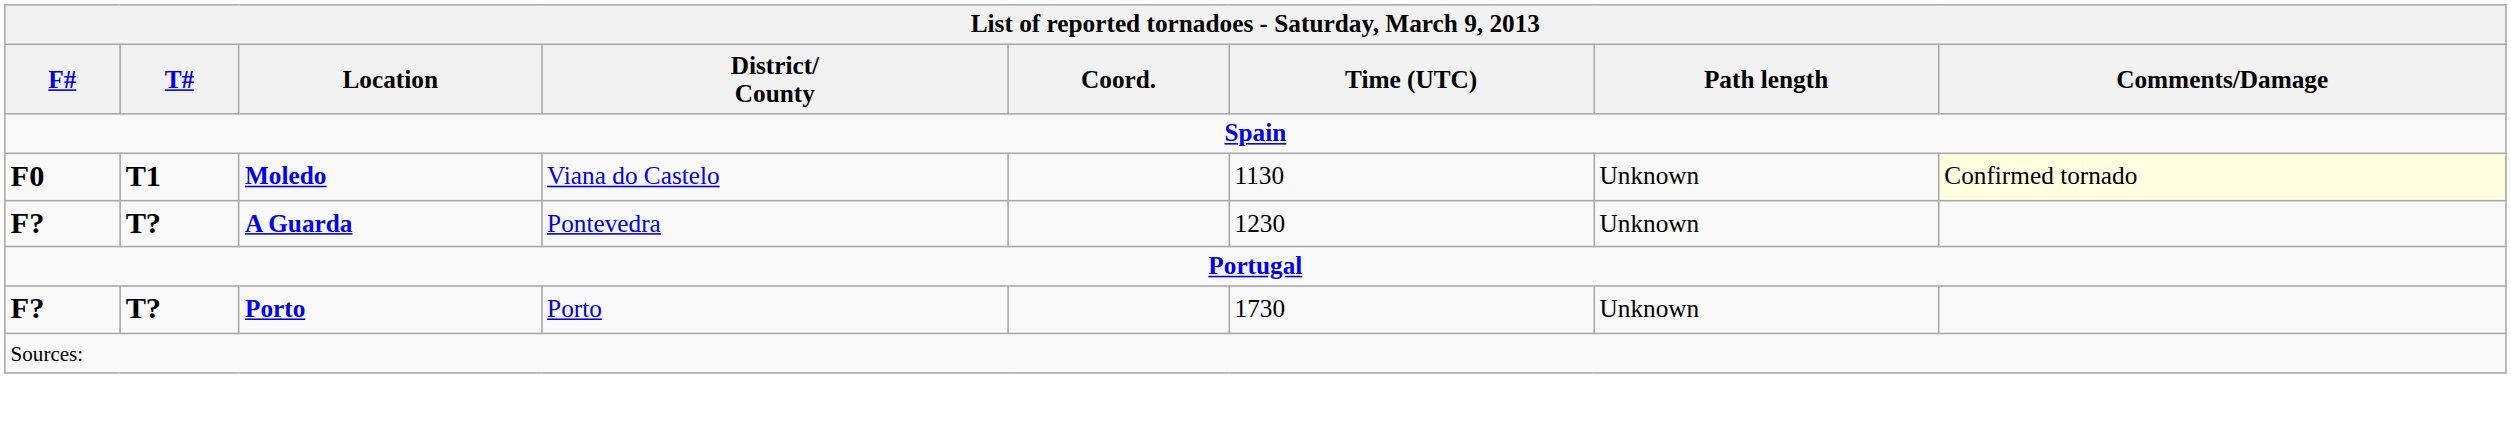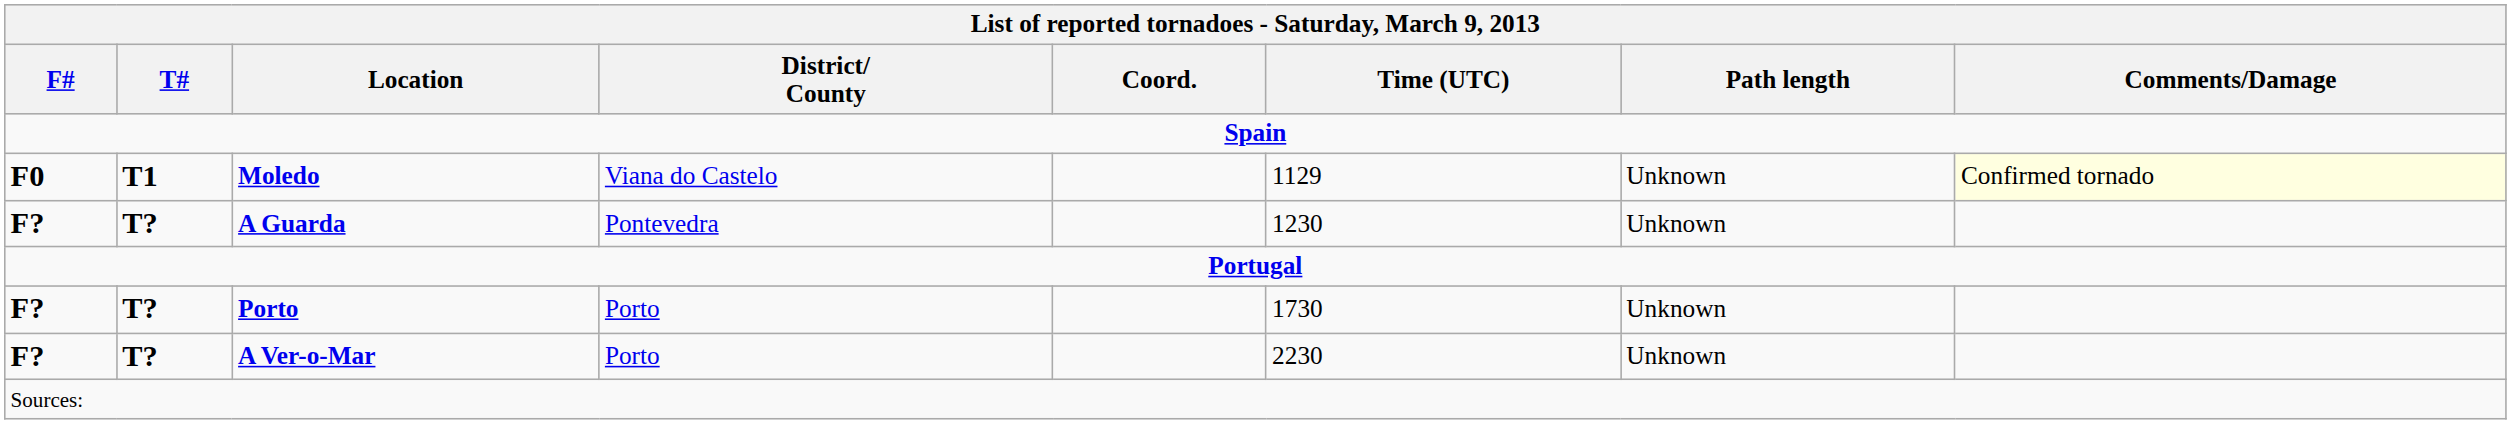(1259, 176) 1130 -> (1297, 176) 1129
+ row: (307, 355)
